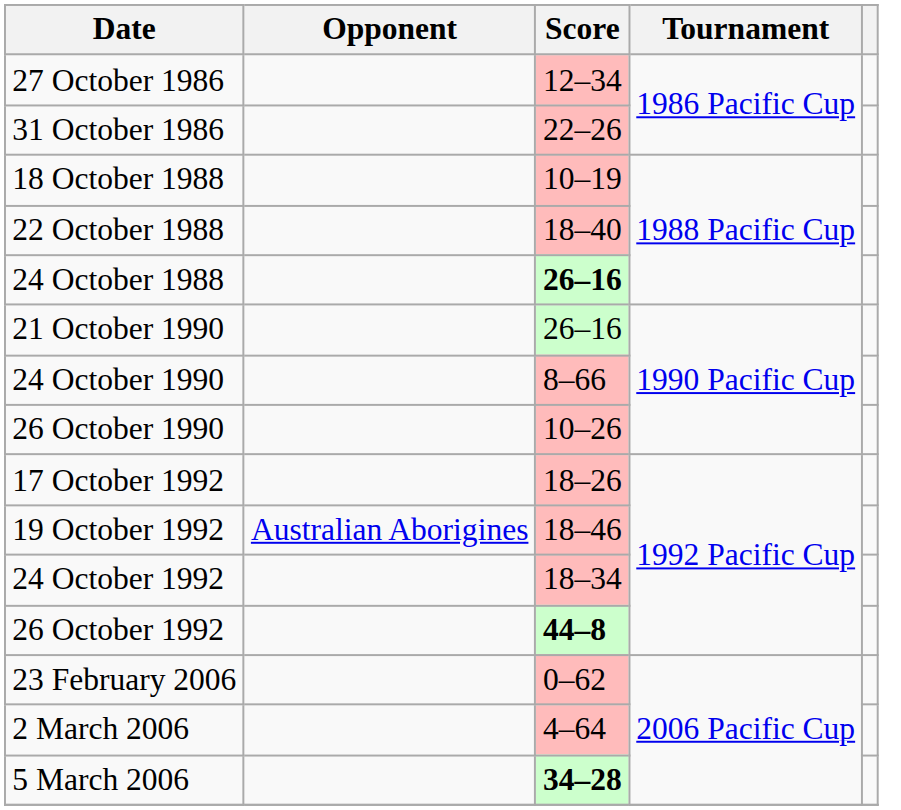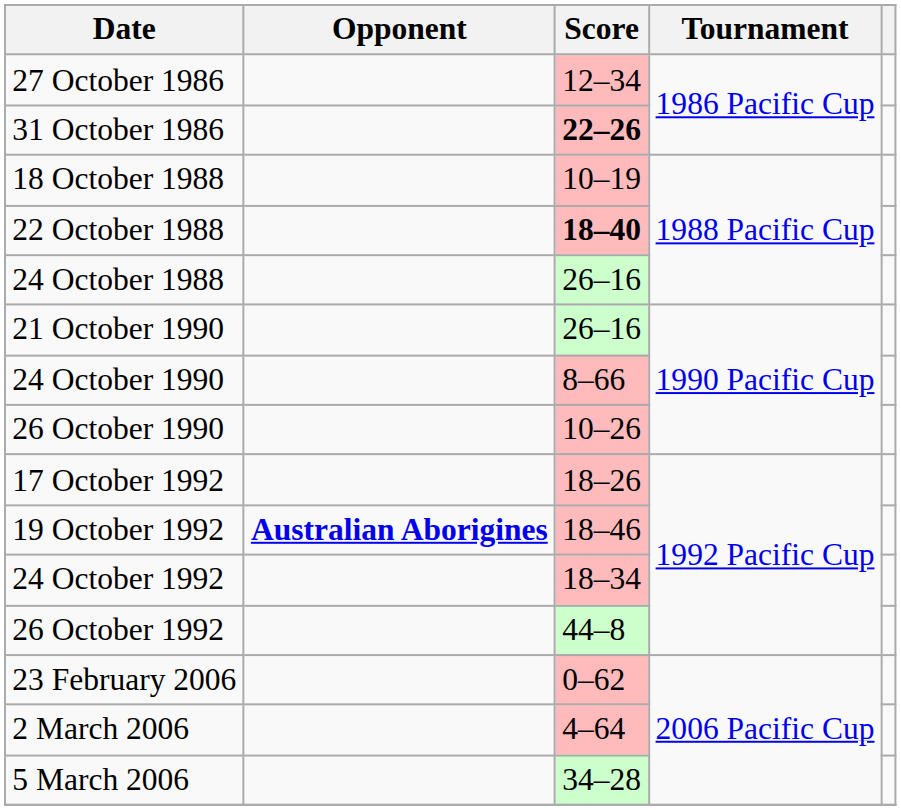(582, 129) normal -> (602, 129) bold
(582, 229) normal -> (602, 229) bold
(582, 279) bold -> (602, 279) normal
(390, 529) normal -> (399, 529) bold
(574, 629) bold -> (594, 629) normal
(582, 779) bold -> (602, 779) normal
